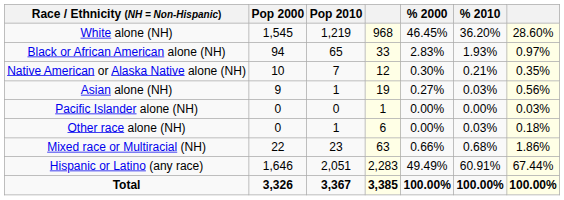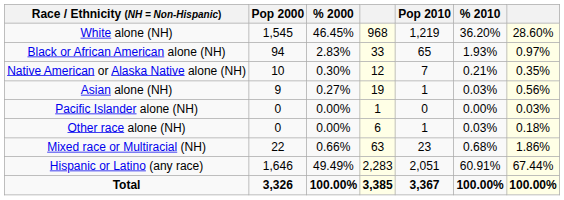columns swapped: (336, 14) <-> (427, 14)
